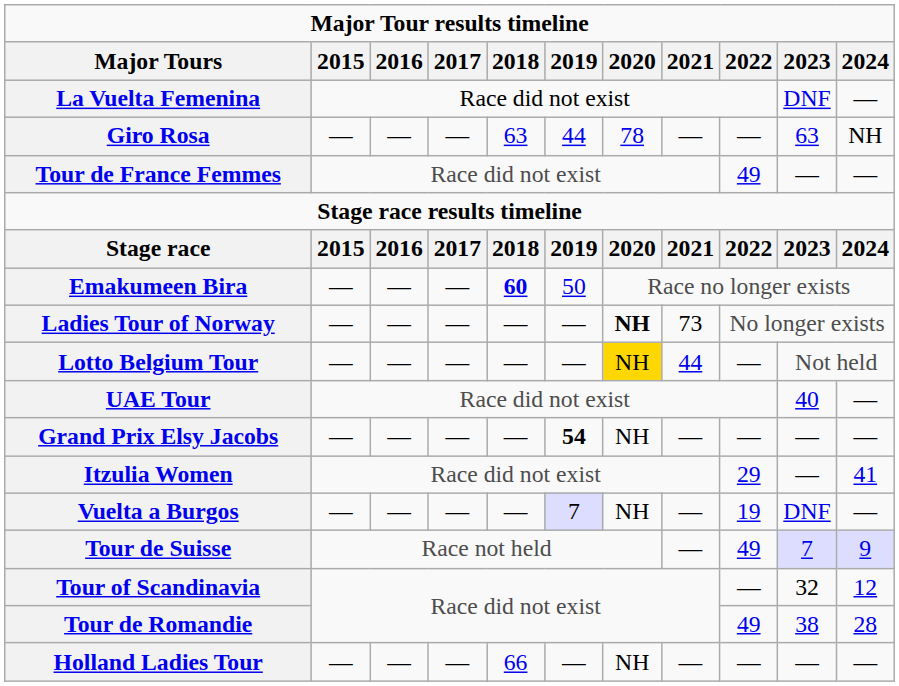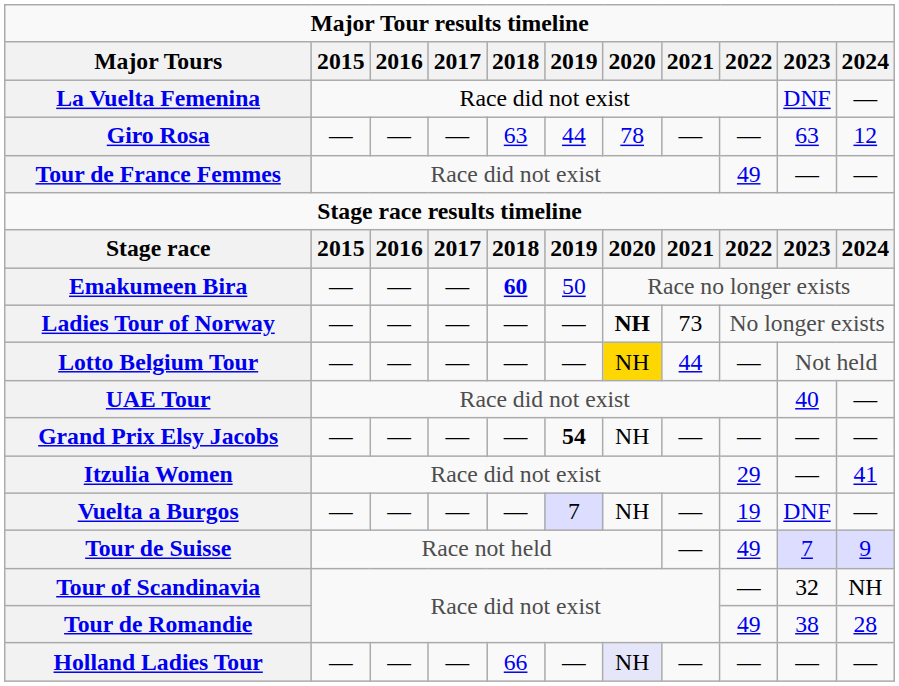(865, 135) NH -> (865, 135) 12
(865, 586) 12 -> (865, 586) NH
(632, 661) no background -> (632, 661) lavender background
